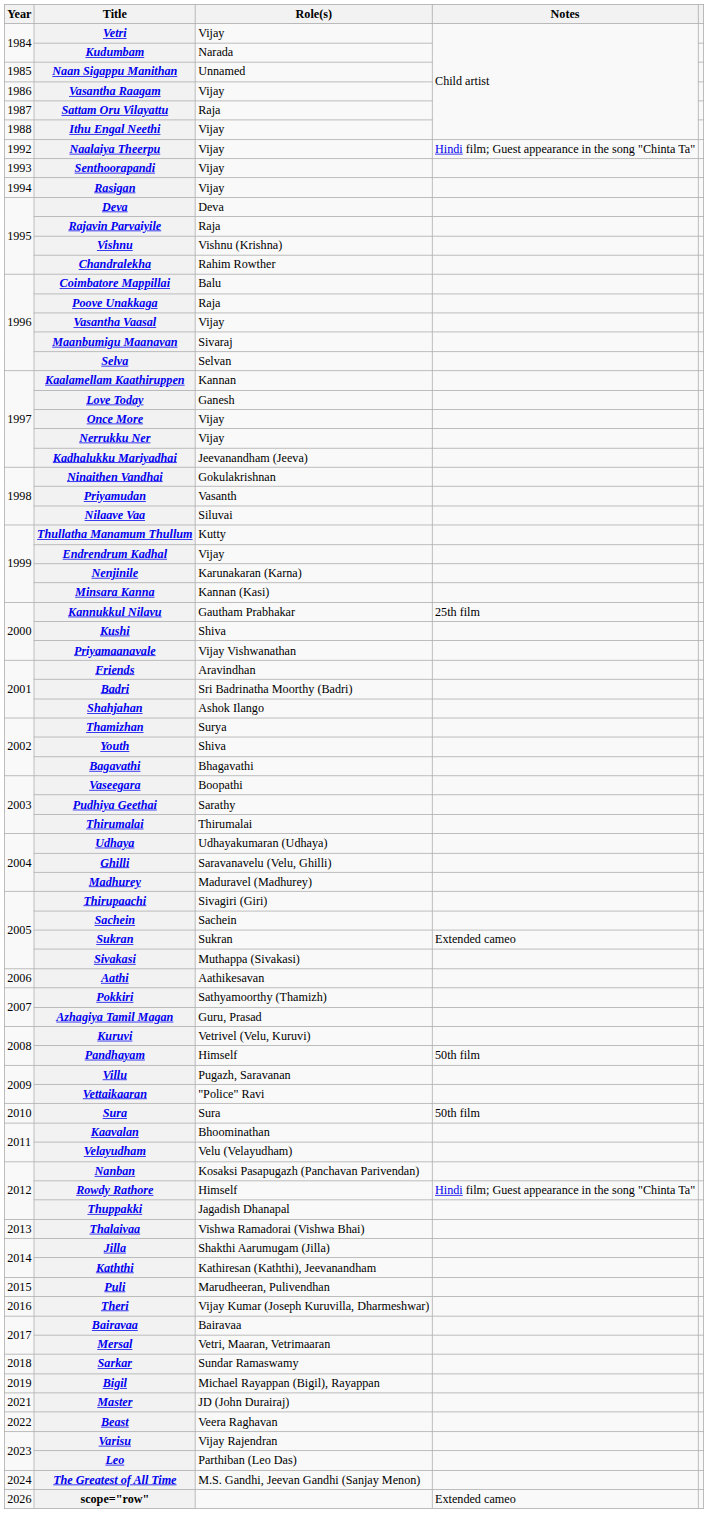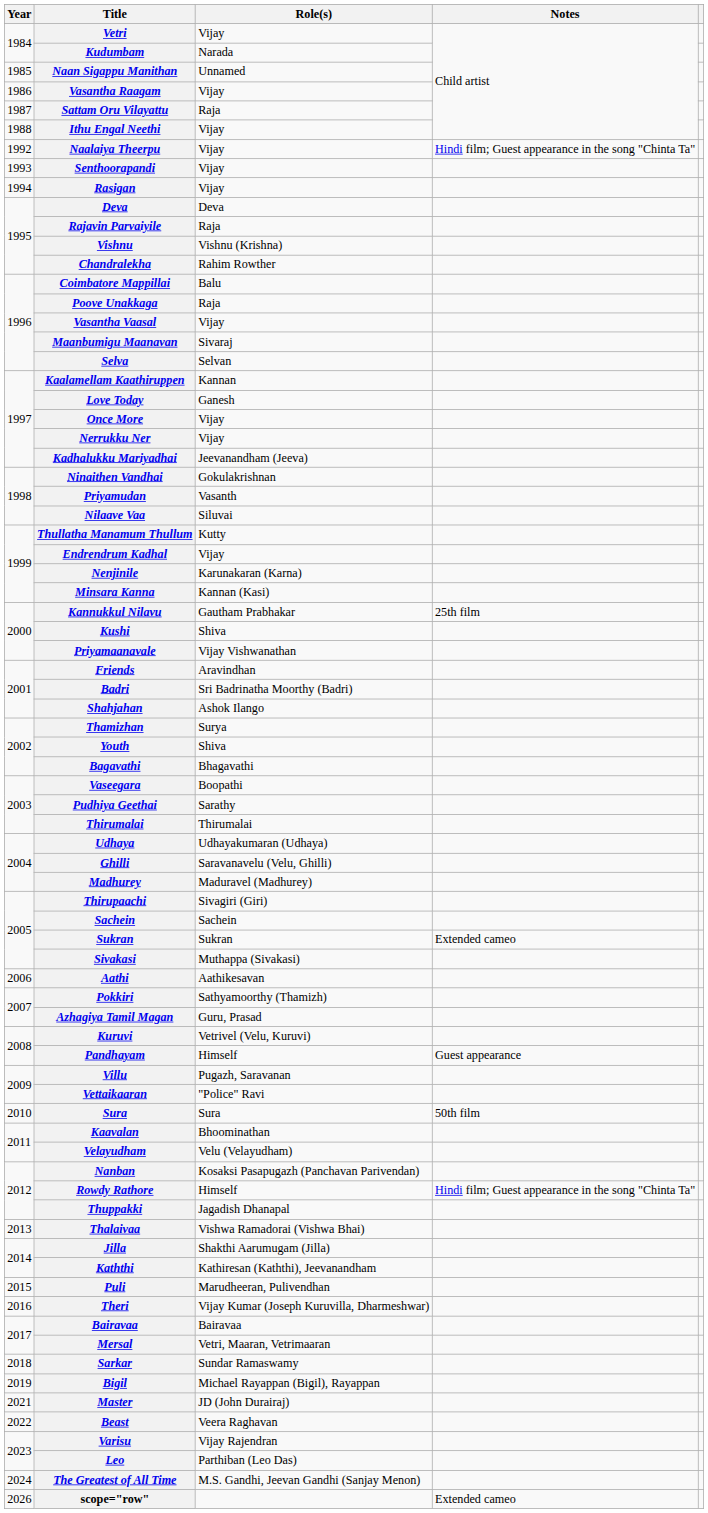(457, 1055) 50th film -> (478, 1055) Guest appearance
